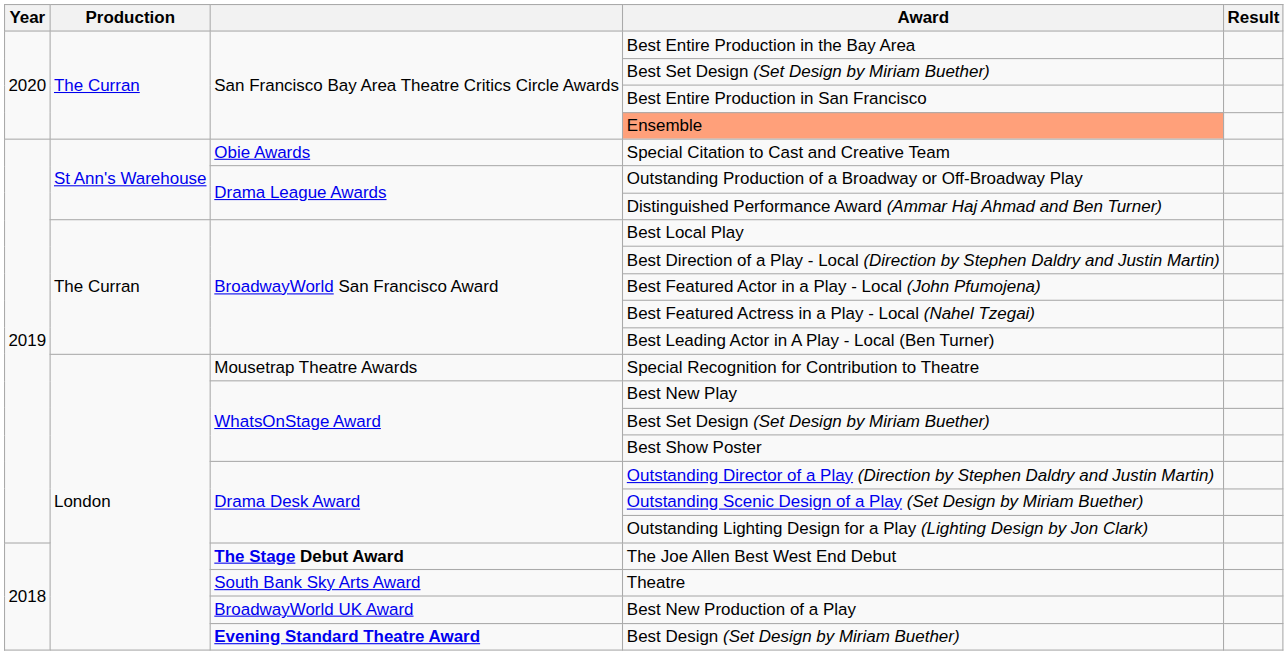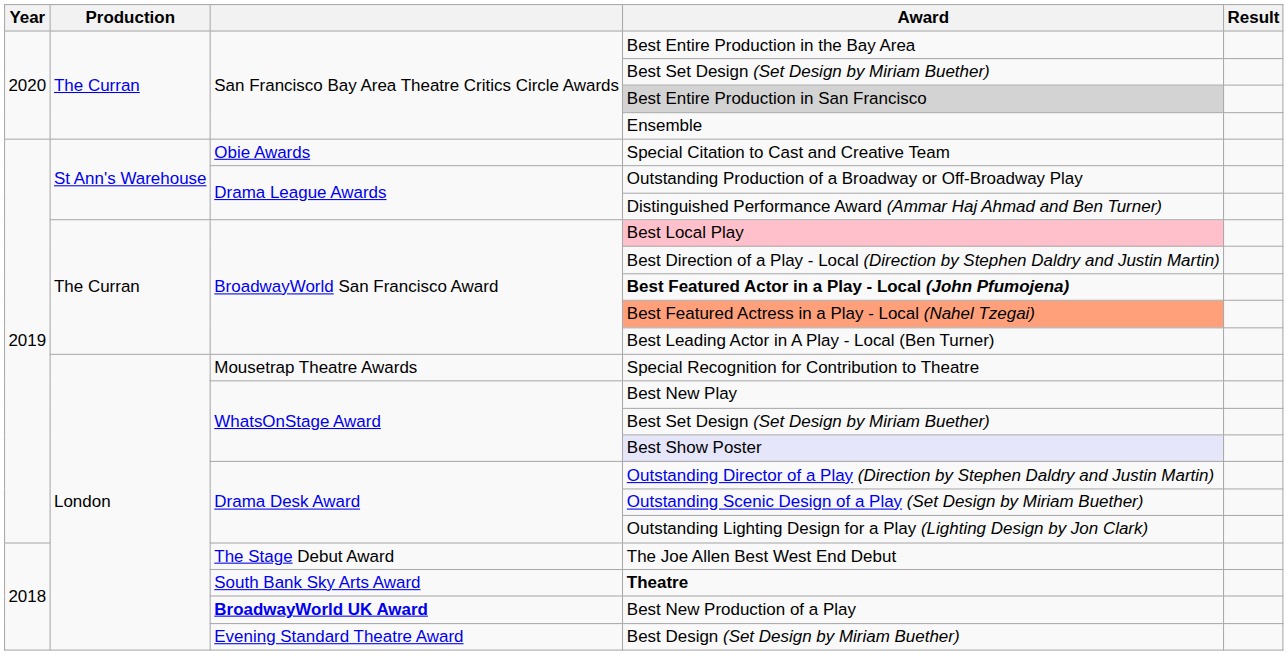(777, 98) no background -> (777, 98) lightgrey background
(665, 125) lightsalmon background -> (665, 125) no background
(685, 233) no background -> (685, 233) pink background
(834, 286) normal -> (848, 286) bold
(831, 313) no background -> (831, 313) lightsalmon background
(694, 448) no background -> (694, 448) lavender background
(309, 555) bold -> (304, 555) normal
(656, 582) normal -> (657, 582) bold
(314, 609) normal -> (321, 609) bold
(347, 636) bold -> (339, 636) normal
